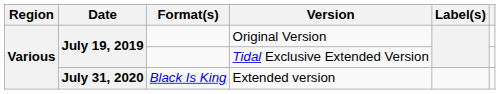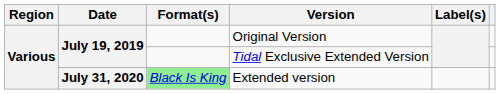(188, 78) no background -> (188, 78) lightgreen background
